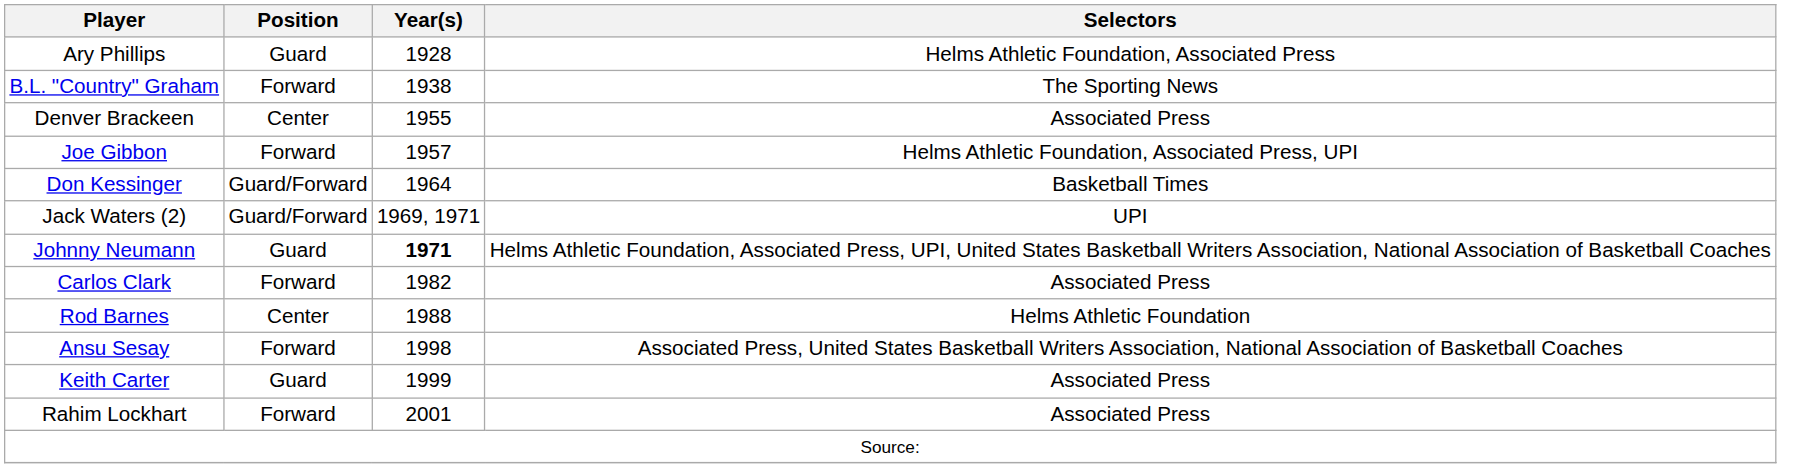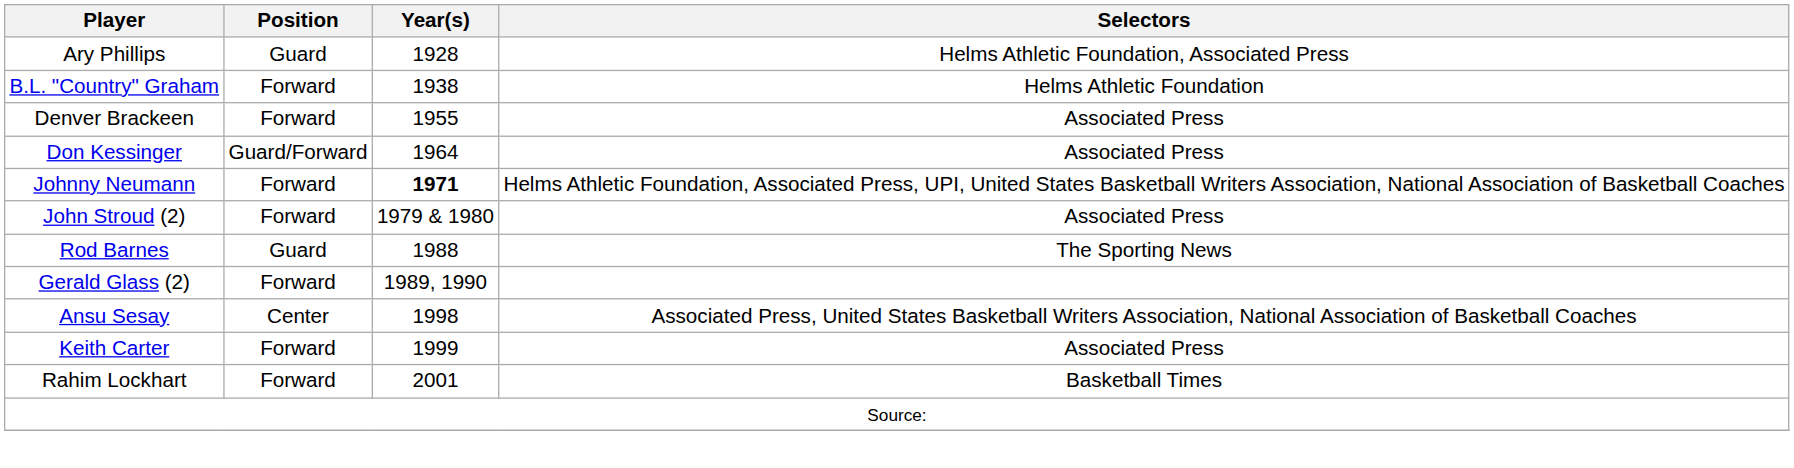(1130, 86) The Sporting News -> (1144, 86) Helms Athletic Foundation
(298, 119) Center -> (298, 119) Forward
- row: (114, 151)
(1130, 184) Basketball Times -> (1144, 151) Associated Press
- row: (114, 217)
(298, 250) Guard -> (298, 184) Forward
+ row: (114, 217)
- row: (114, 282)
(298, 315) Center -> (298, 250) Guard
(1130, 315) Helms Athletic Foundation -> (1144, 250) The Sporting News
+ row: (114, 282)
(298, 348) Forward -> (298, 315) Center
(298, 380) Guard -> (298, 348) Forward
(1130, 413) Associated Press -> (1144, 380) Basketball Times
